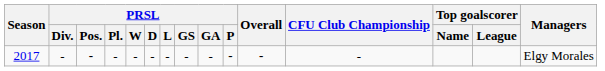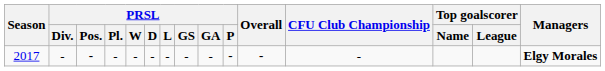(559, 55) normal -> (561, 55) bold
